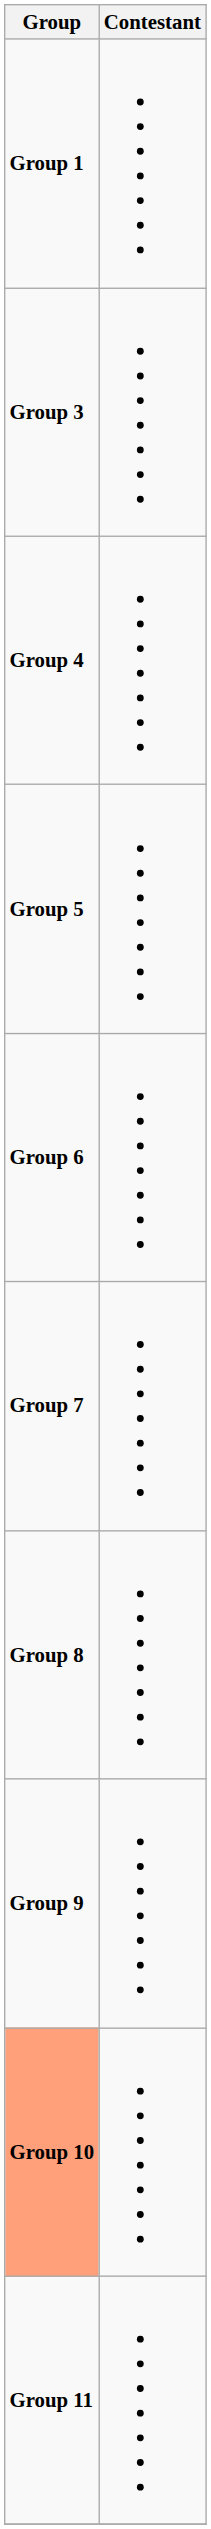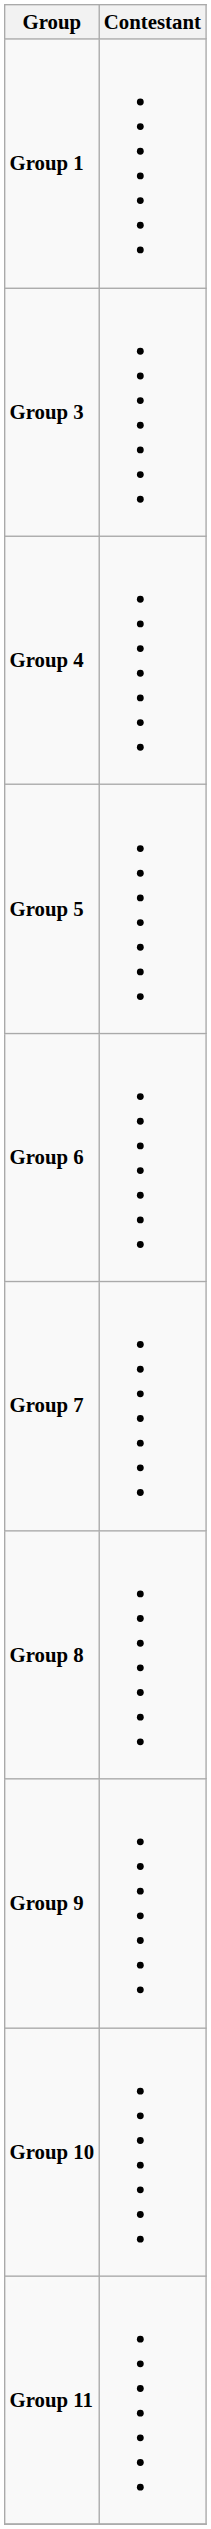(52, 2151) lightsalmon background -> (52, 2151) no background
